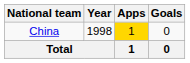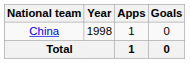(131, 31) gold background -> (131, 31) no background
